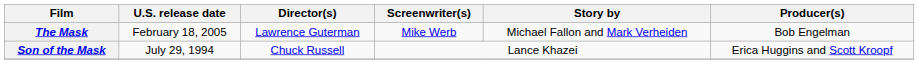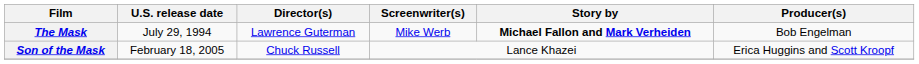(180, 31) February 18, 2005 -> (177, 31) July 29, 1994
(597, 31) normal -> (595, 31) bold
(180, 50) July 29, 1994 -> (177, 50) February 18, 2005
